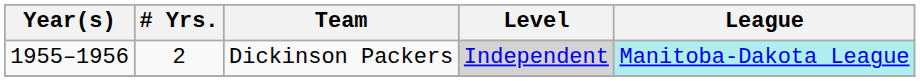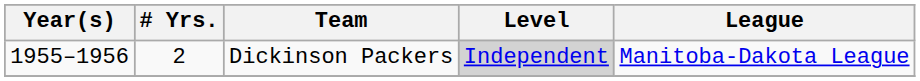(765, 58) paleturquoise background -> (765, 58) no background
